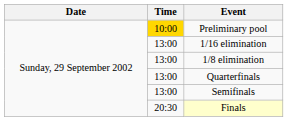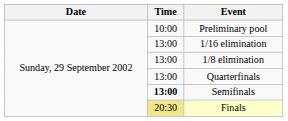(166, 28) gold background -> (166, 28) no background
(166, 92) normal -> (166, 92) bold
(166, 108) no background -> (166, 108) khaki background
